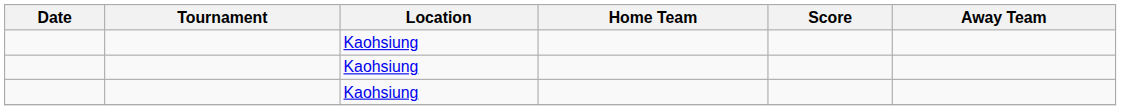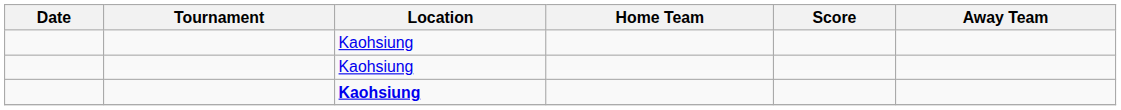(381, 93) normal -> (379, 93) bold
